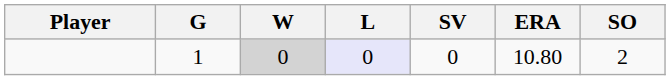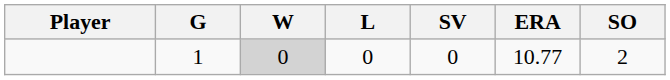(368, 56) lavender background -> (368, 56) no background
(538, 56) 10.80 -> (538, 56) 10.77
